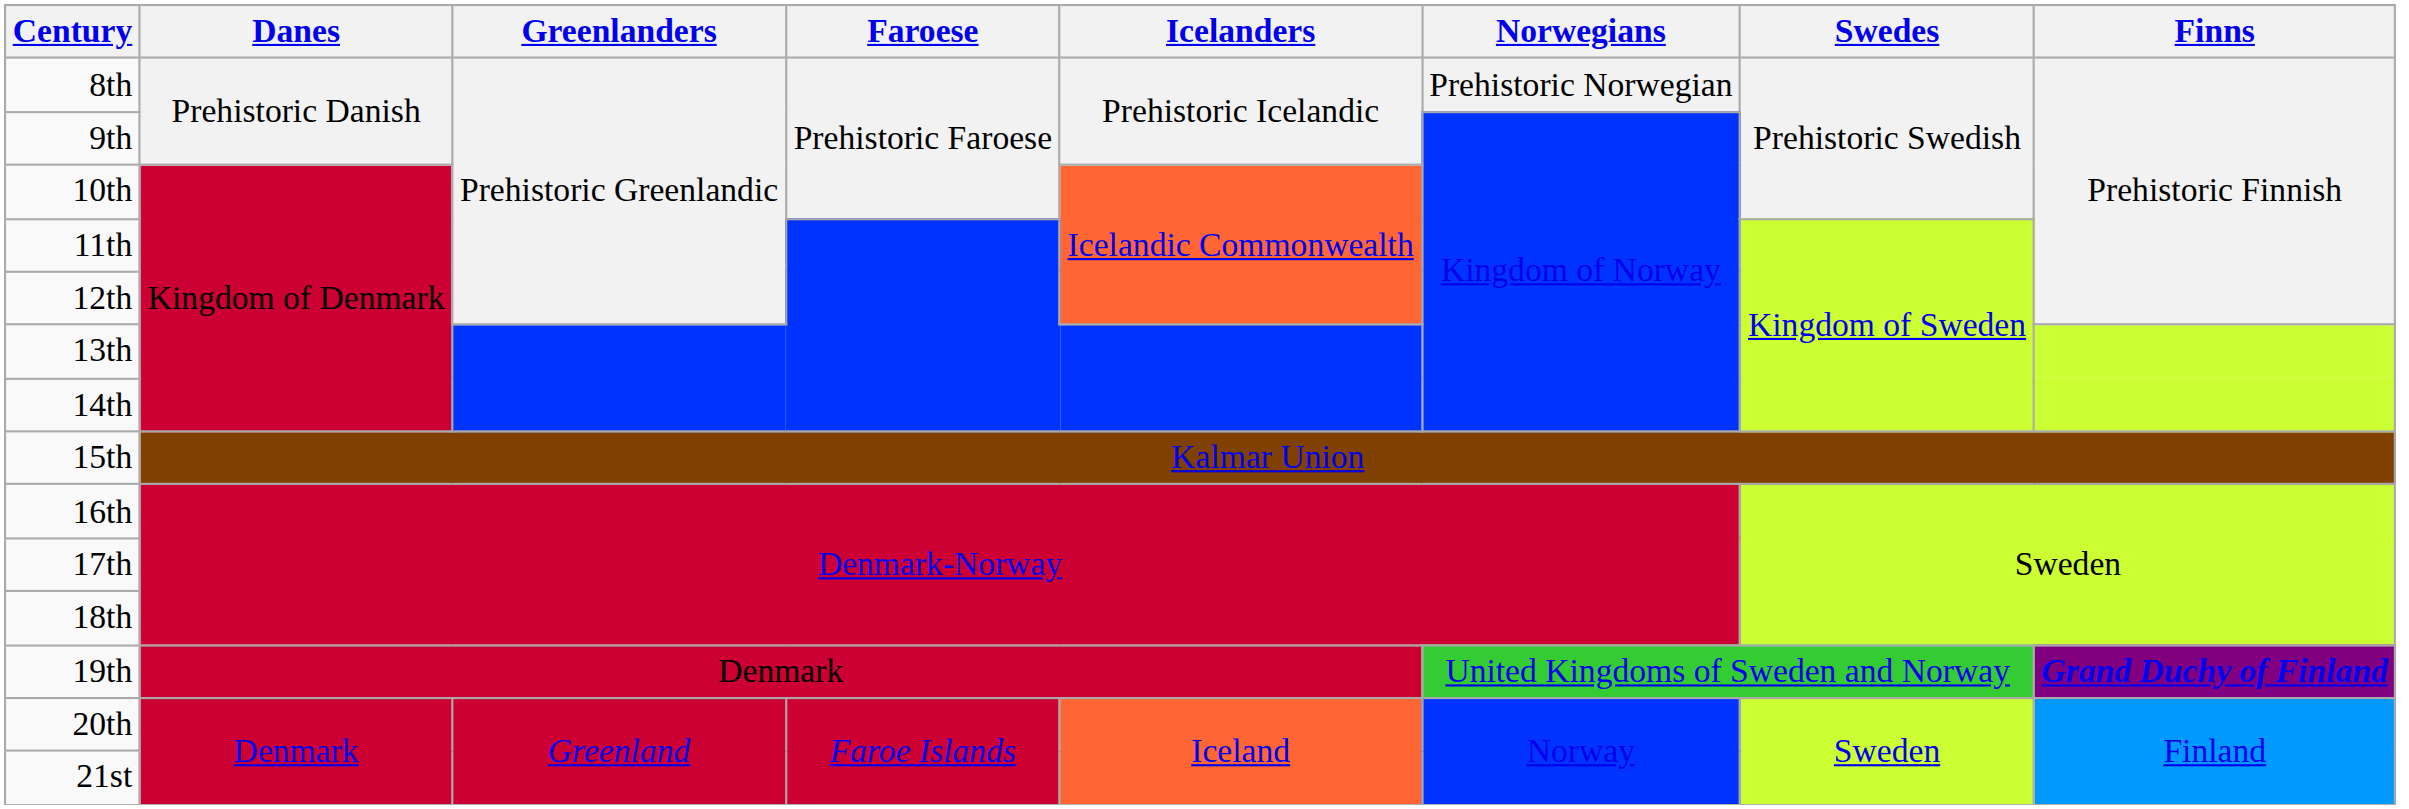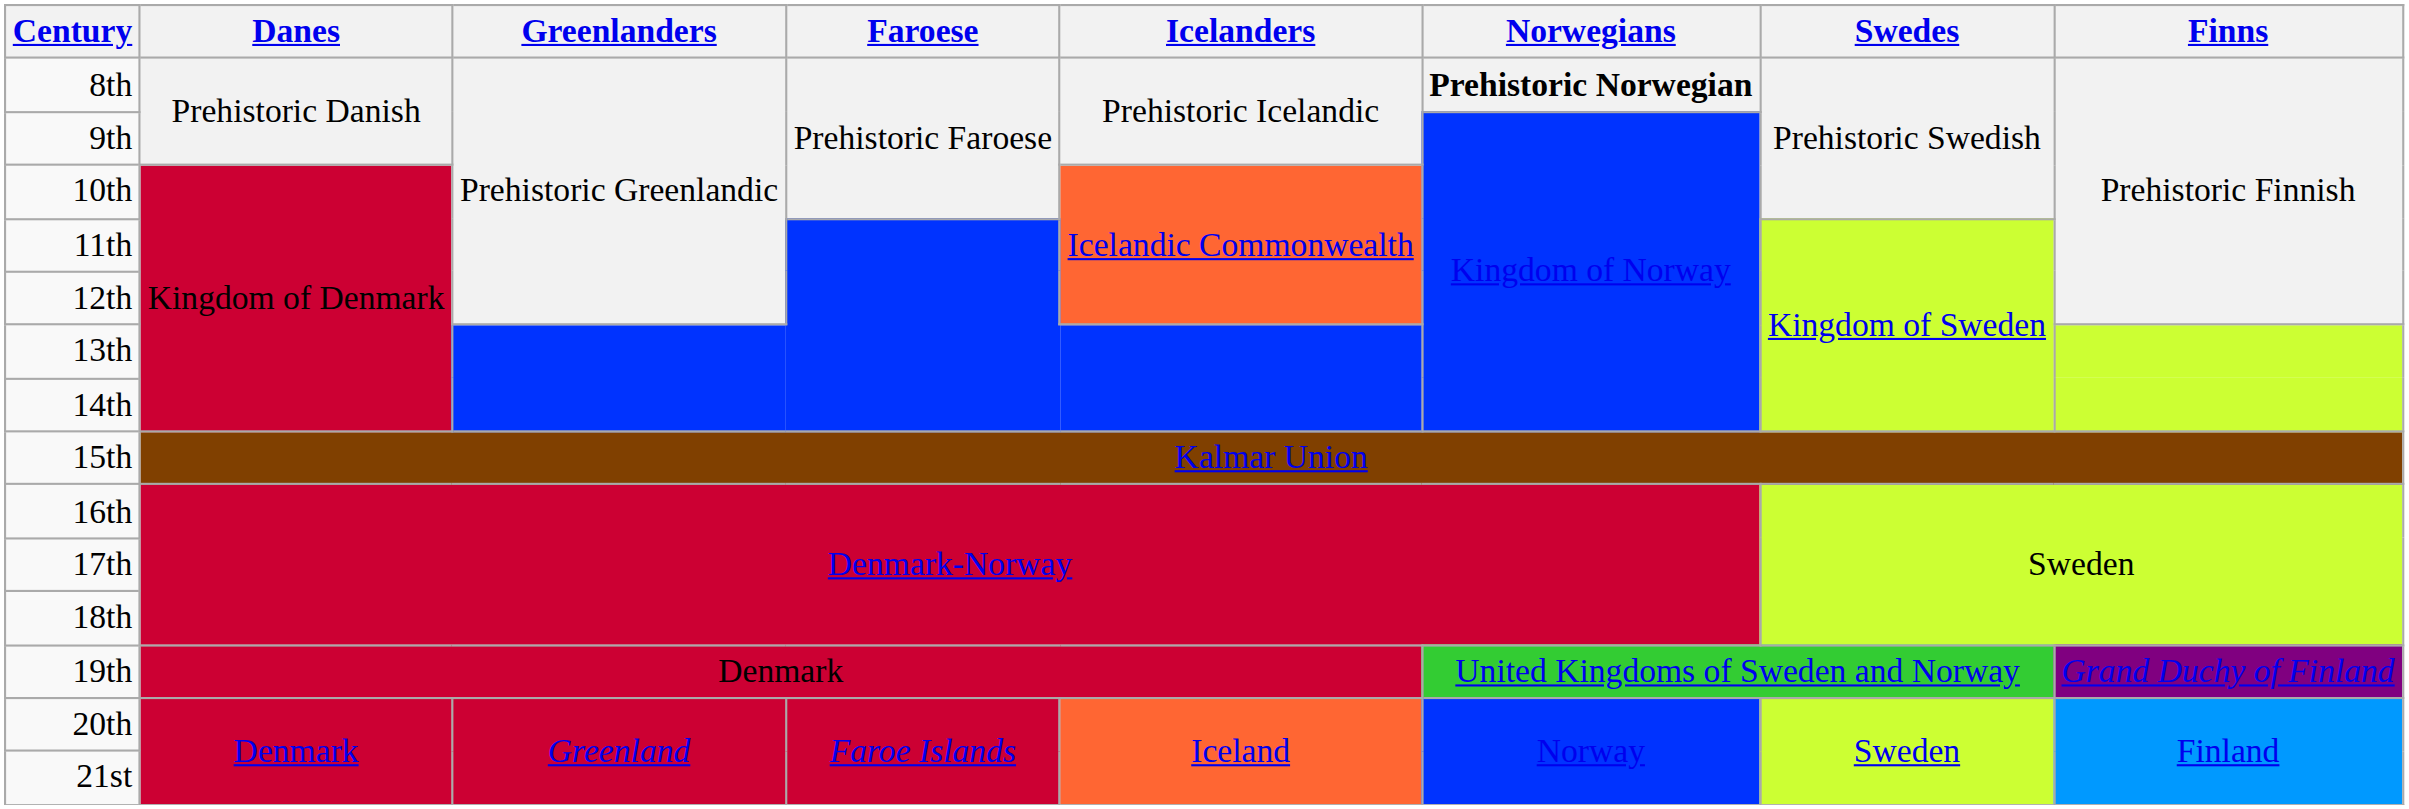(1581, 84) normal -> (1591, 84) bold
(2215, 670) bold -> (2228, 670) normal
